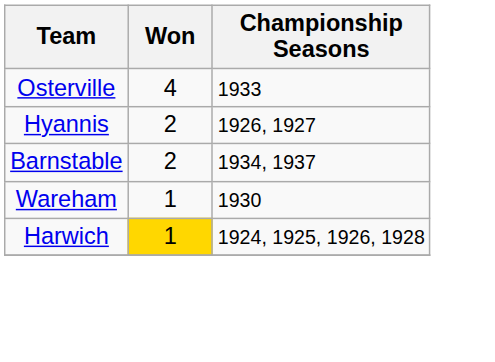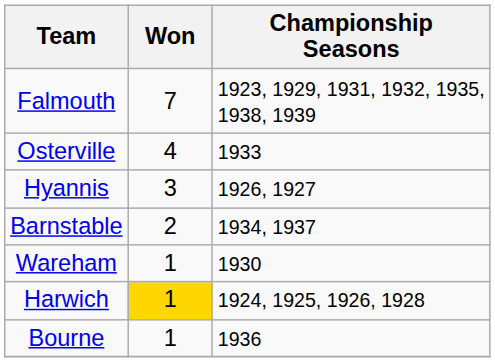+ row: (66, 100)
(170, 124) 2 -> (170, 188) 3
+ row: (66, 337)
